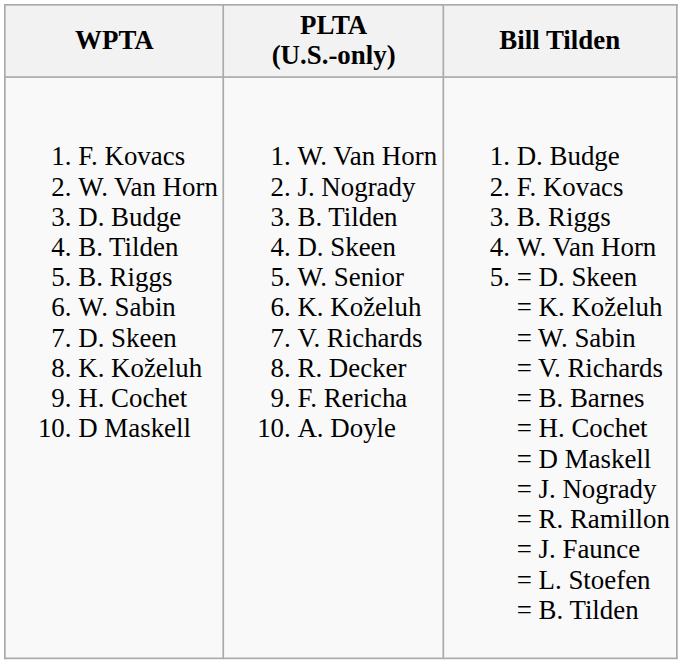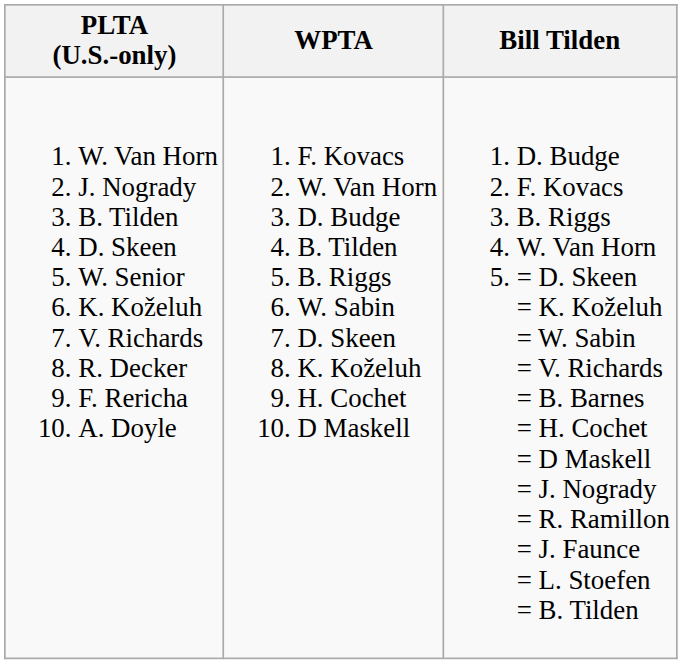columns swapped: (114, 40) <-> (334, 40)
